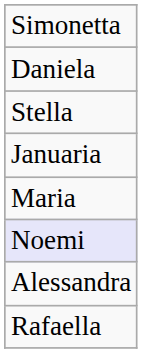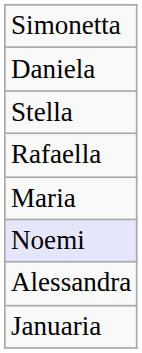(56, 154) Januaria -> (56, 154) Rafaella
(56, 326) Rafaella -> (56, 326) Januaria
